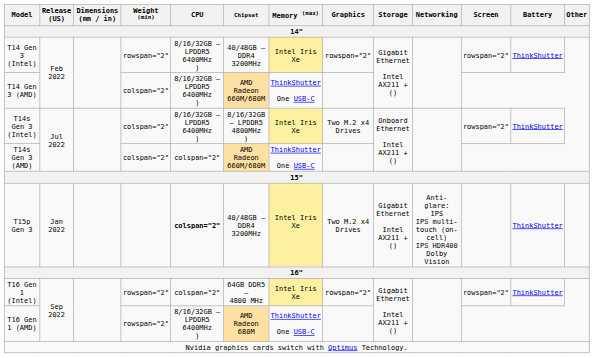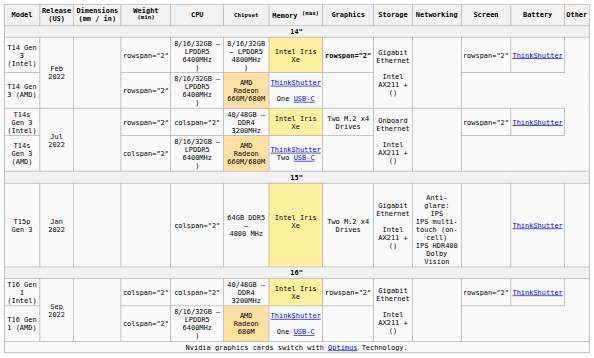(246, 55) 40/48GB — DDR4 3200MHz -> (246, 55) 8/16/32GB — LPDDR5 4800MHz )
(348, 55) normal -> (348, 55) bold
(146, 91) colspan="2" -> (146, 91) rowspan="2"
(146, 126) colspan="2" -> (146, 122) rowspan="2"
(197, 126) 8/16/32GB — LPDDR5 6400MHz ) -> (197, 122) colspan="2"
(246, 126) 8/16/32GB — LPDDR5 4800MHz ) -> (246, 122) 40/48GB — DDR4 3200MHz
(197, 158) colspan="2" -> (197, 154) 8/16/32GB — LPDDR5 6400MHz )
(296, 158) ThinkShutter One USB-C -> (296, 154) ThinkShutter Two USB-C
(197, 225) bold -> (197, 225) normal
(246, 225) 40/48GB — DDR4 3200MHz -> (246, 225) 64GB DDR5 — 4800 MHz
(146, 292) rowspan="2" -> (146, 292) colspan="2"
(246, 292) 64GB DDR5 — 4800 MHz -> (246, 292) 40/48GB — DDR4 3200MHz
(146, 324) rowspan="2" -> (146, 324) colspan="2"
